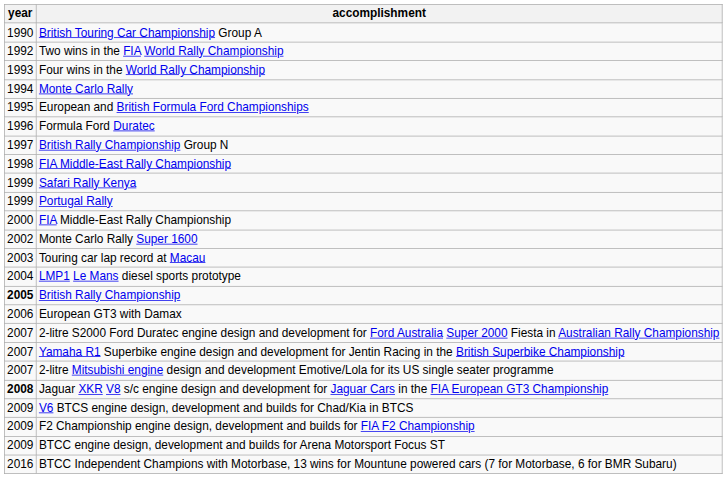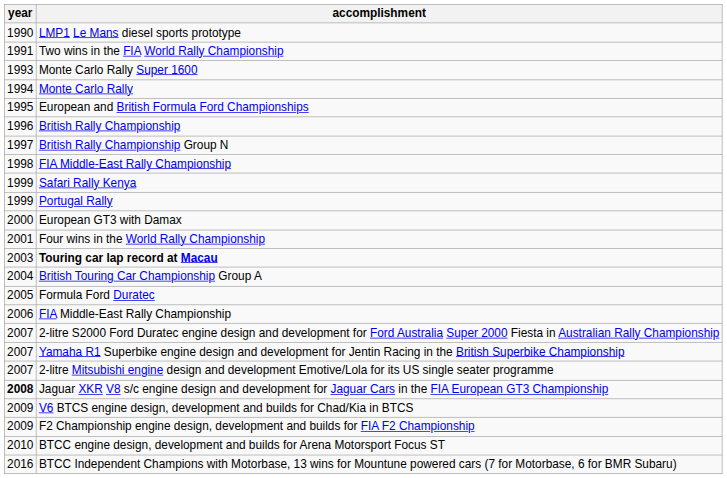(150, 32) British Touring Car Championship Group A -> (140, 32) LMP1 Le Mans diesel sports prototype
(20, 51) 1992 -> (20, 51) 1991
(152, 70) Four wins in the World Rally Championship -> (118, 70) Monte Carlo Rally Super 1600
(97, 126) Formula Ford Duratec -> (110, 126) British Rally Championship
(135, 220) FIA Middle-East Rally Championship -> (110, 220) European GT3 with Damax
(20, 239) 2002 -> (20, 239) 2001
(118, 239) Monte Carlo Rally Super 1600 -> (152, 239) Four wins in the World Rally Championship
(122, 257) normal -> (128, 257) bold
(140, 276) LMP1 Le Mans diesel sports prototype -> (150, 276) British Touring Car Championship Group A
(20, 295) bold -> (20, 295) normal
(110, 295) British Rally Championship -> (97, 295) Formula Ford Duratec
(110, 314) European GT3 with Damax -> (135, 314) FIA Middle-East Rally Championship
(20, 445) 2009 -> (20, 445) 2010
